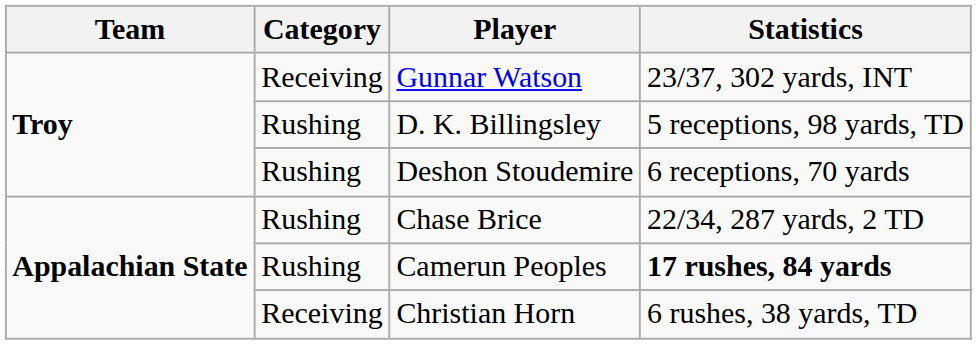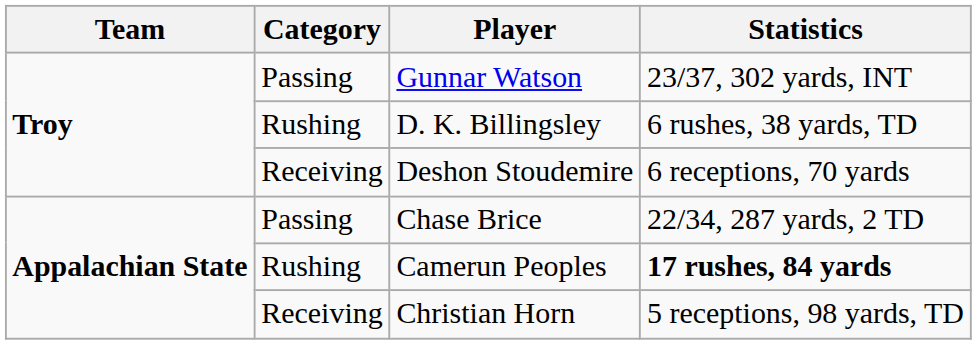(322, 76) Receiving -> (307, 76) Passing
(805, 124) 5 receptions, 98 yards, TD -> (782, 124) 6 rushes, 38 yards, TD
(311, 171) Rushing -> (322, 171) Receiving
(311, 218) Rushing -> (307, 218) Passing
(782, 313) 6 rushes, 38 yards, TD -> (805, 313) 5 receptions, 98 yards, TD
